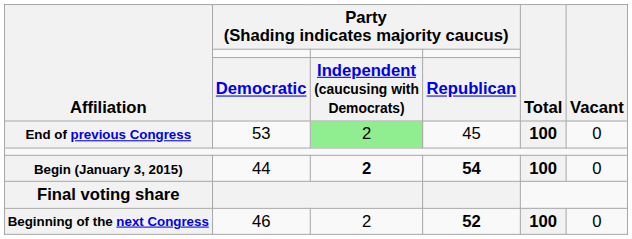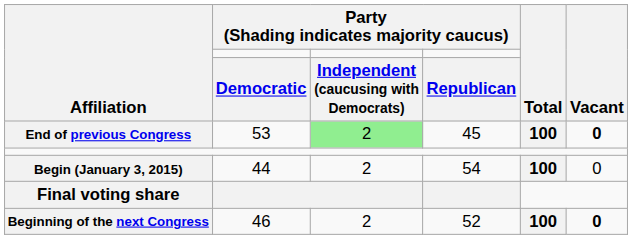(597, 134) normal -> (597, 134) bold
(367, 168) bold -> (367, 168) normal
(471, 168) bold -> (471, 168) normal
(471, 221) bold -> (471, 221) normal
(597, 221) normal -> (597, 221) bold
